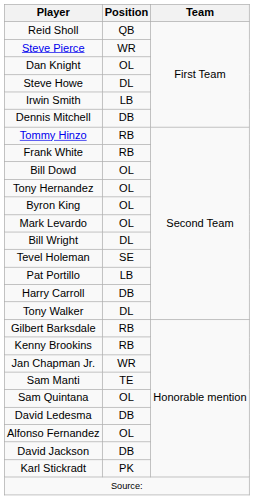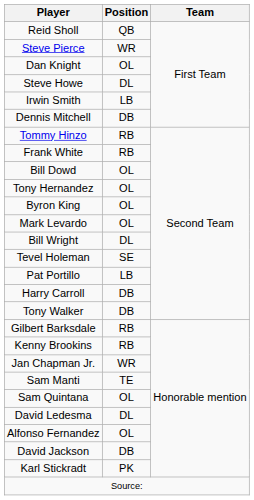(126, 310) DL -> (126, 310) DB
(126, 415) DB -> (126, 415) DL
